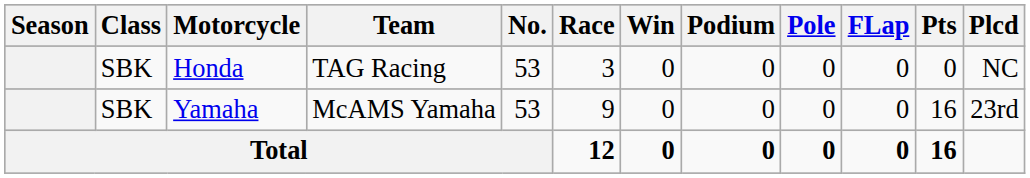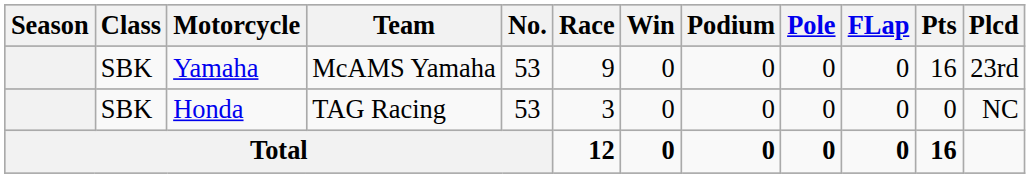rows swapped: (208, 67) <-> (216, 109)
